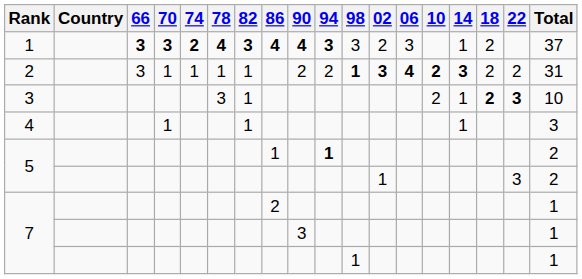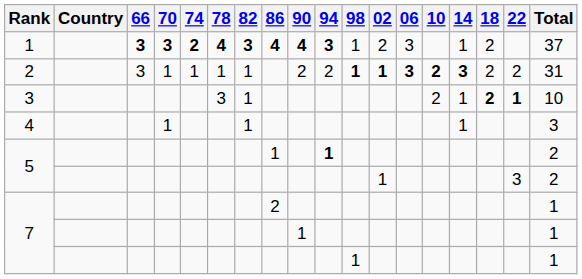(356, 45) 3 -> (356, 45) 1
(382, 72) 3 -> (382, 72) 1
(409, 72) 4 -> (409, 72) 3
(517, 99) 3 -> (517, 99) 1
(302, 233) 3 -> (302, 233) 1
